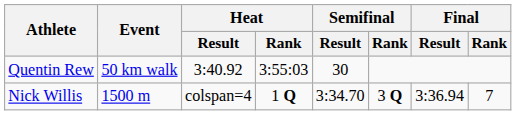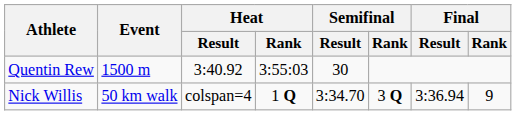(139, 69) 50 km walk -> (126, 69) 1500 m
(126, 96) 1500 m -> (139, 96) 50 km walk
(489, 96) 7 -> (489, 96) 9
